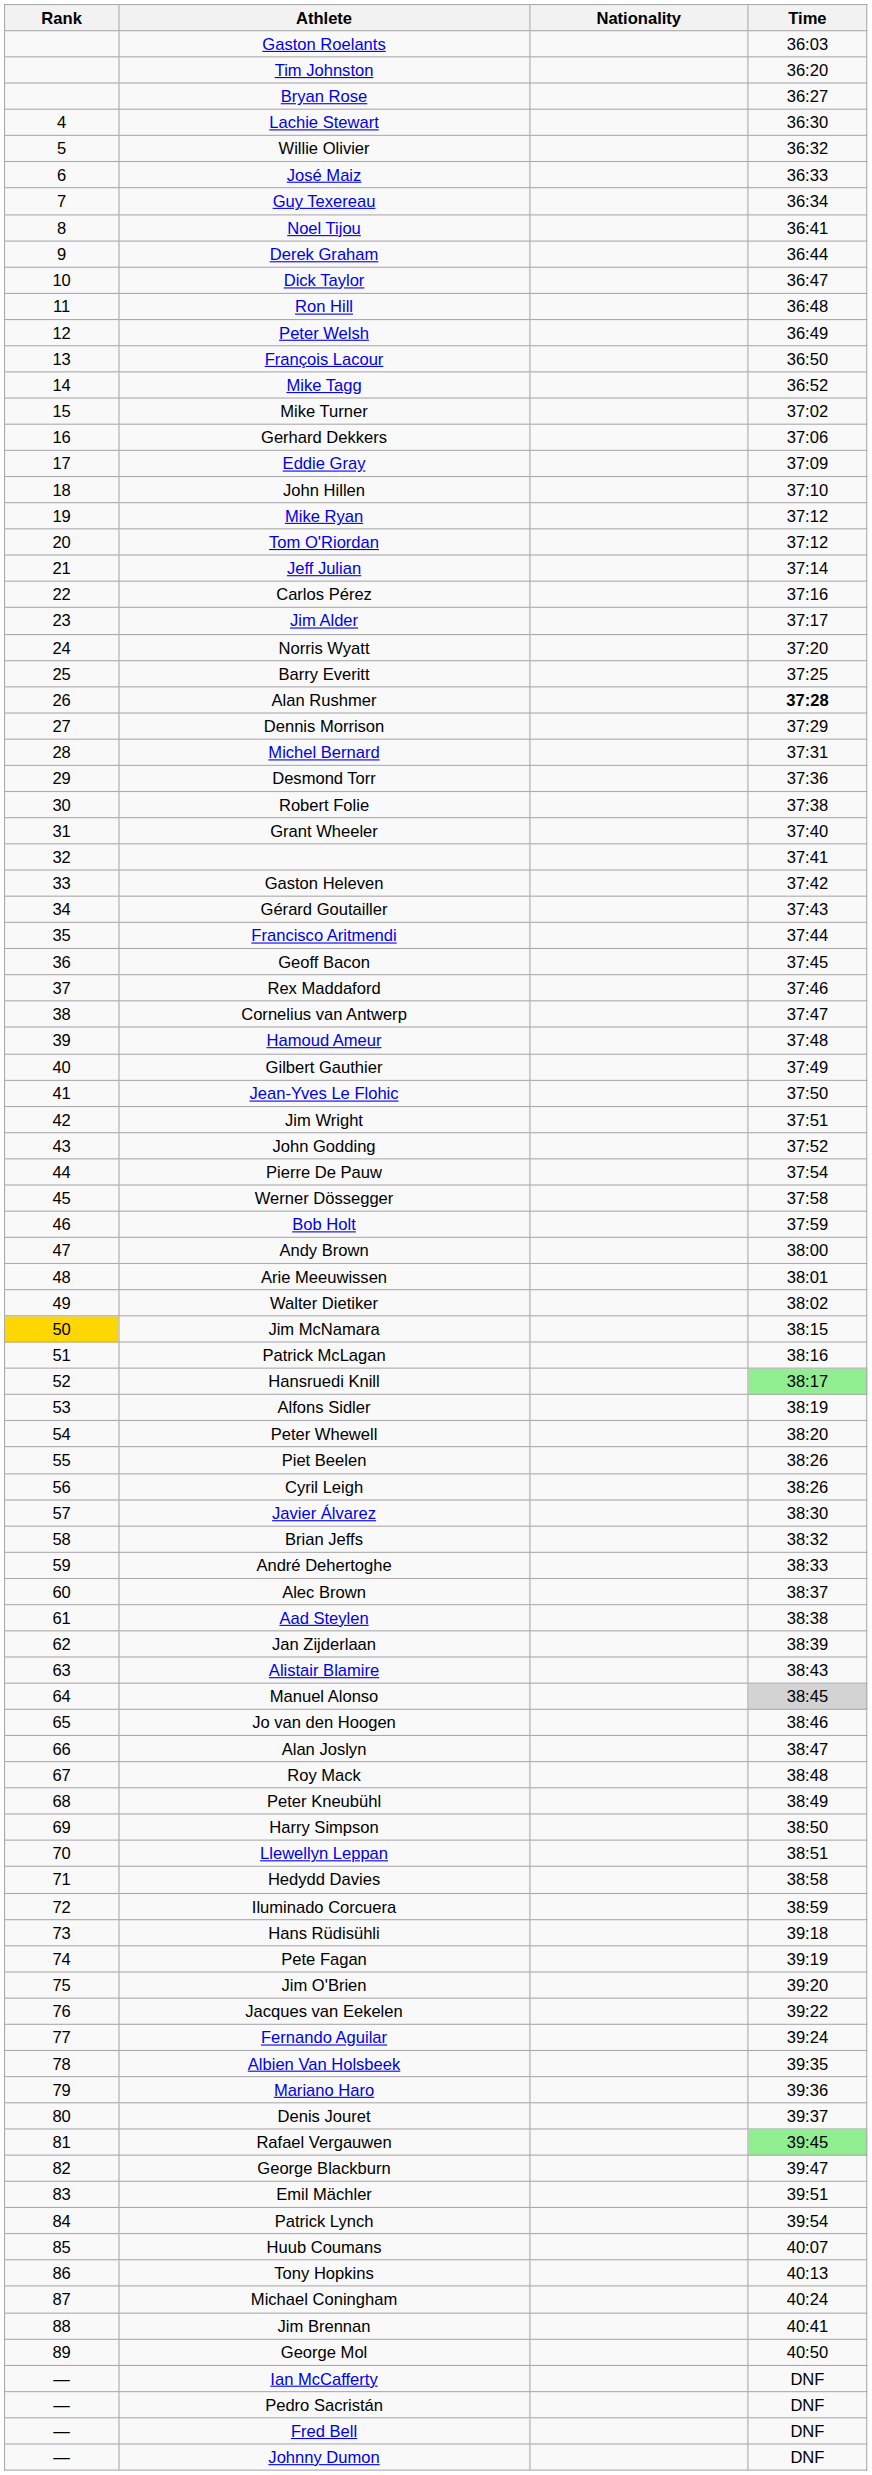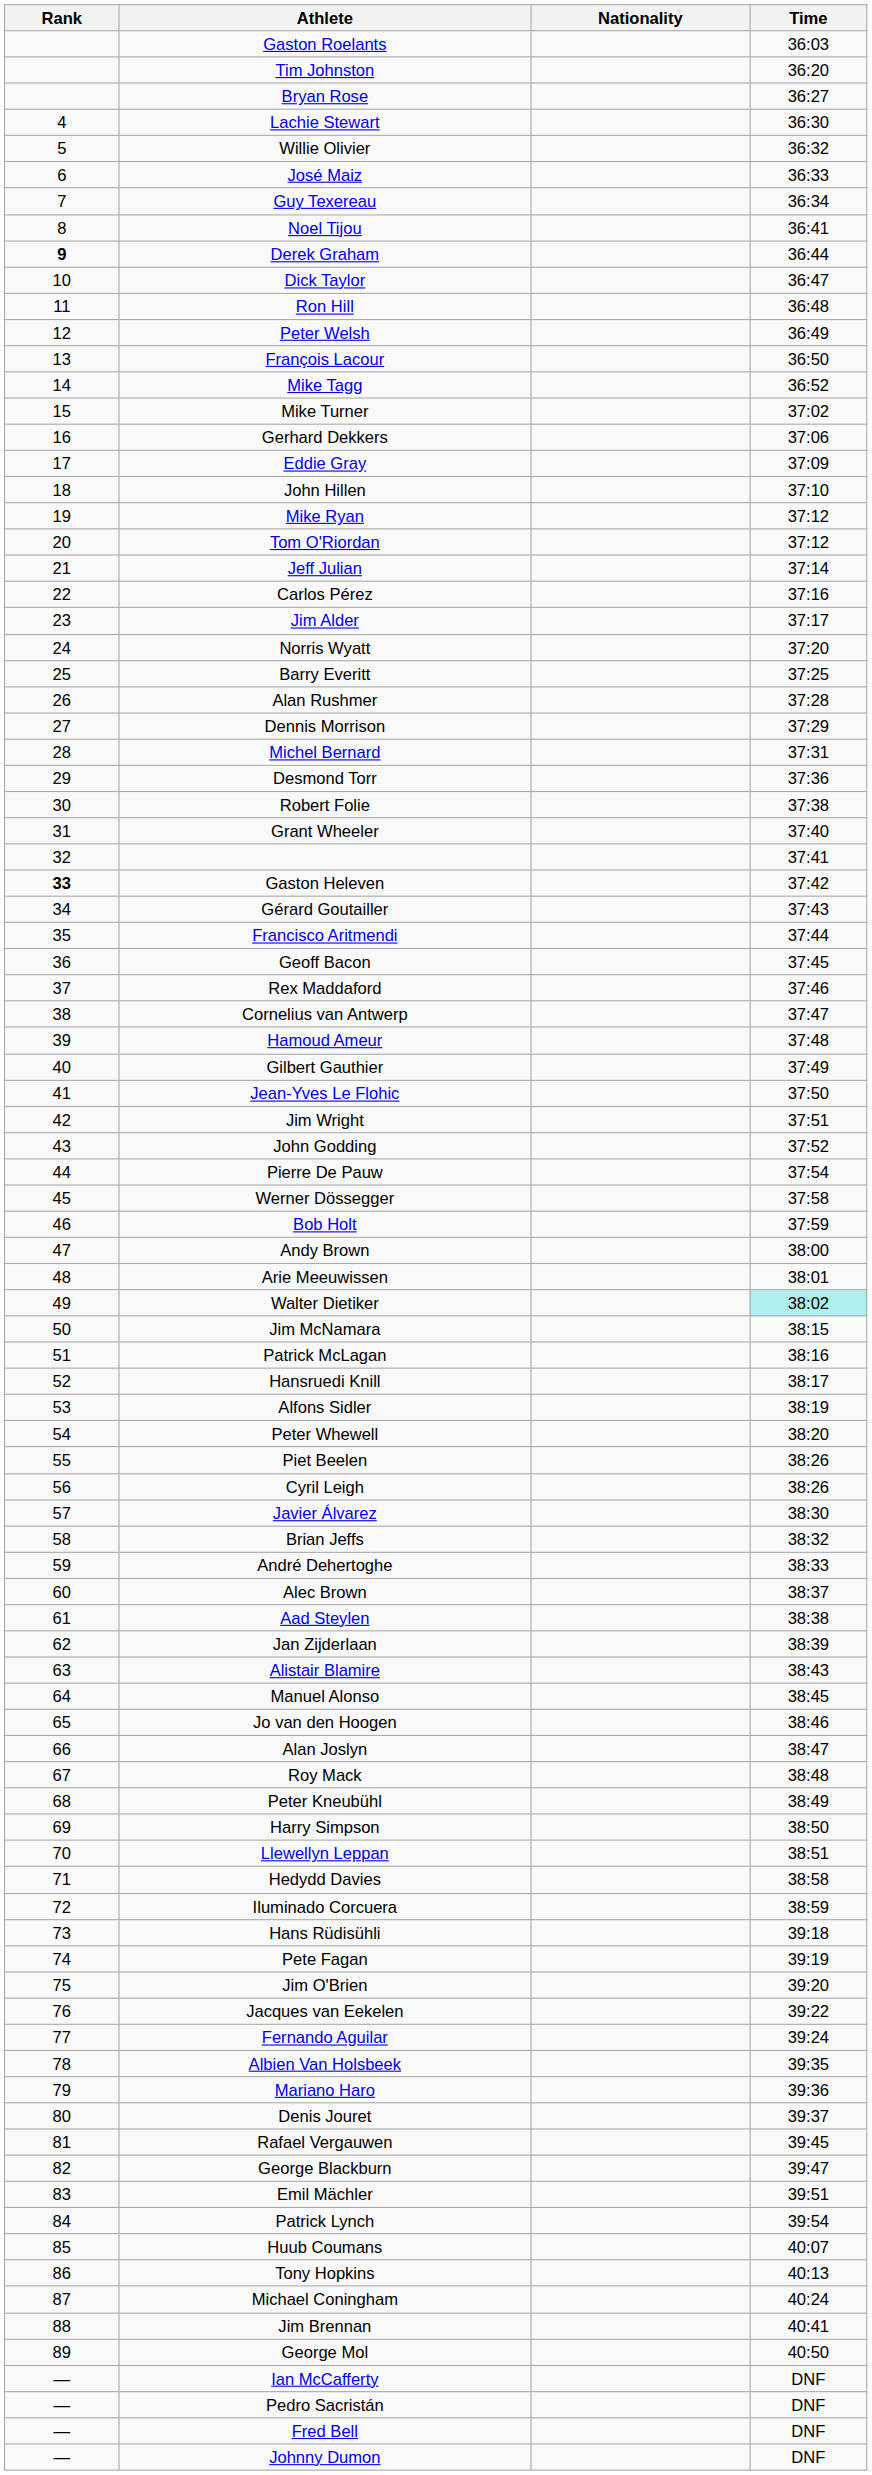(62, 254) normal -> (62, 254) bold
(807, 700) bold -> (808, 700) normal
(62, 883) normal -> (62, 883) bold
(807, 1303) no background -> (808, 1303) paleturquoise background
(62, 1329) gold background -> (62, 1329) no background
(807, 1382) lightgreen background -> (808, 1382) no background
(807, 1696) lightgrey background -> (808, 1696) no background
(807, 2142) lightgreen background -> (808, 2142) no background
